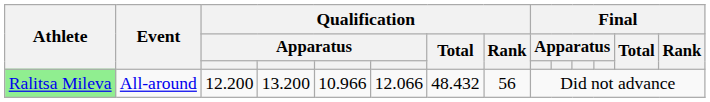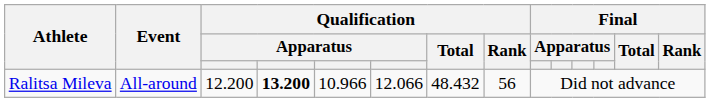(60, 83) lightgreen background -> (60, 83) no background
(286, 83) normal -> (286, 83) bold
